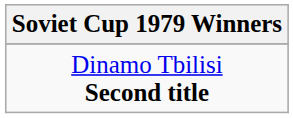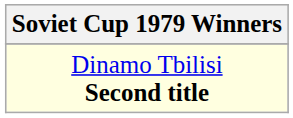(147, 77) no background -> (147, 77) lightyellow background
